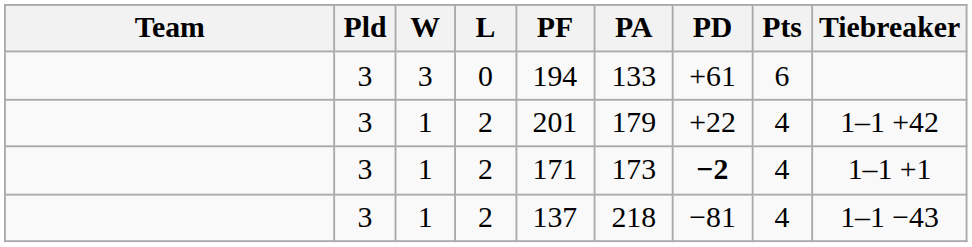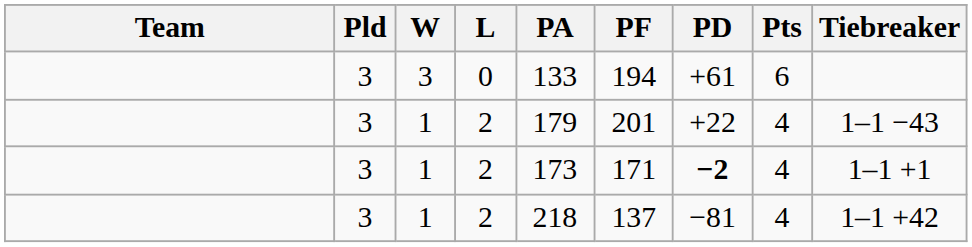columns swapped: (555, 28) <-> (634, 28)
(890, 122) 1–1 +42 -> (890, 122) 1–1 −43
(890, 216) 1–1 −43 -> (890, 216) 1–1 +42
